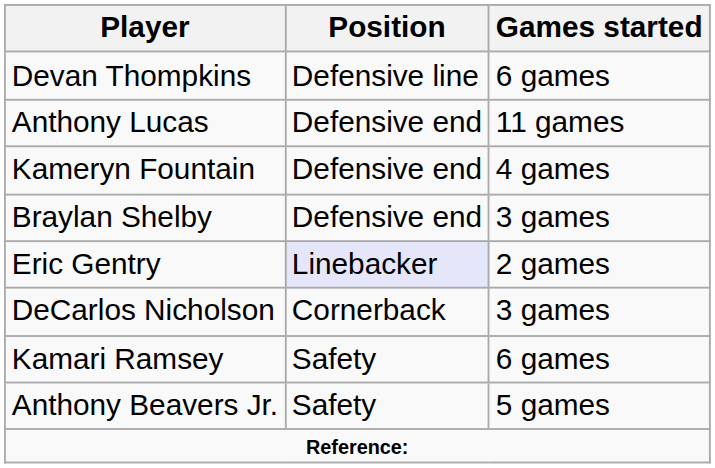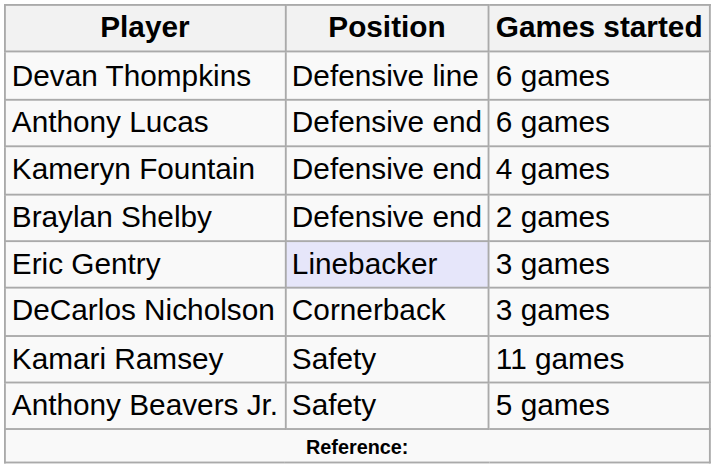(560, 122) 11 games -> (553, 122) 6 games
(553, 216) 3 games -> (553, 216) 2 games
(553, 264) 2 games -> (553, 264) 3 games
(553, 358) 6 games -> (560, 358) 11 games
